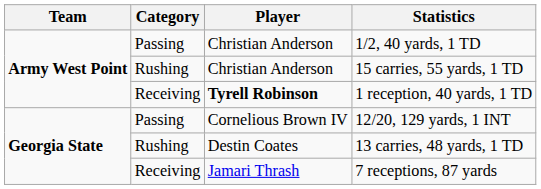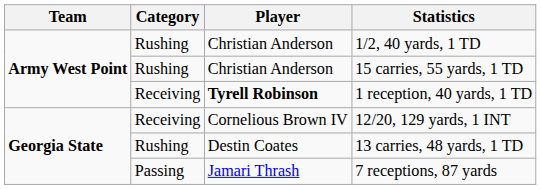(159, 43) Passing -> (162, 43) Rushing
(159, 119) Passing -> (168, 119) Receiving
(168, 171) Receiving -> (159, 171) Passing
